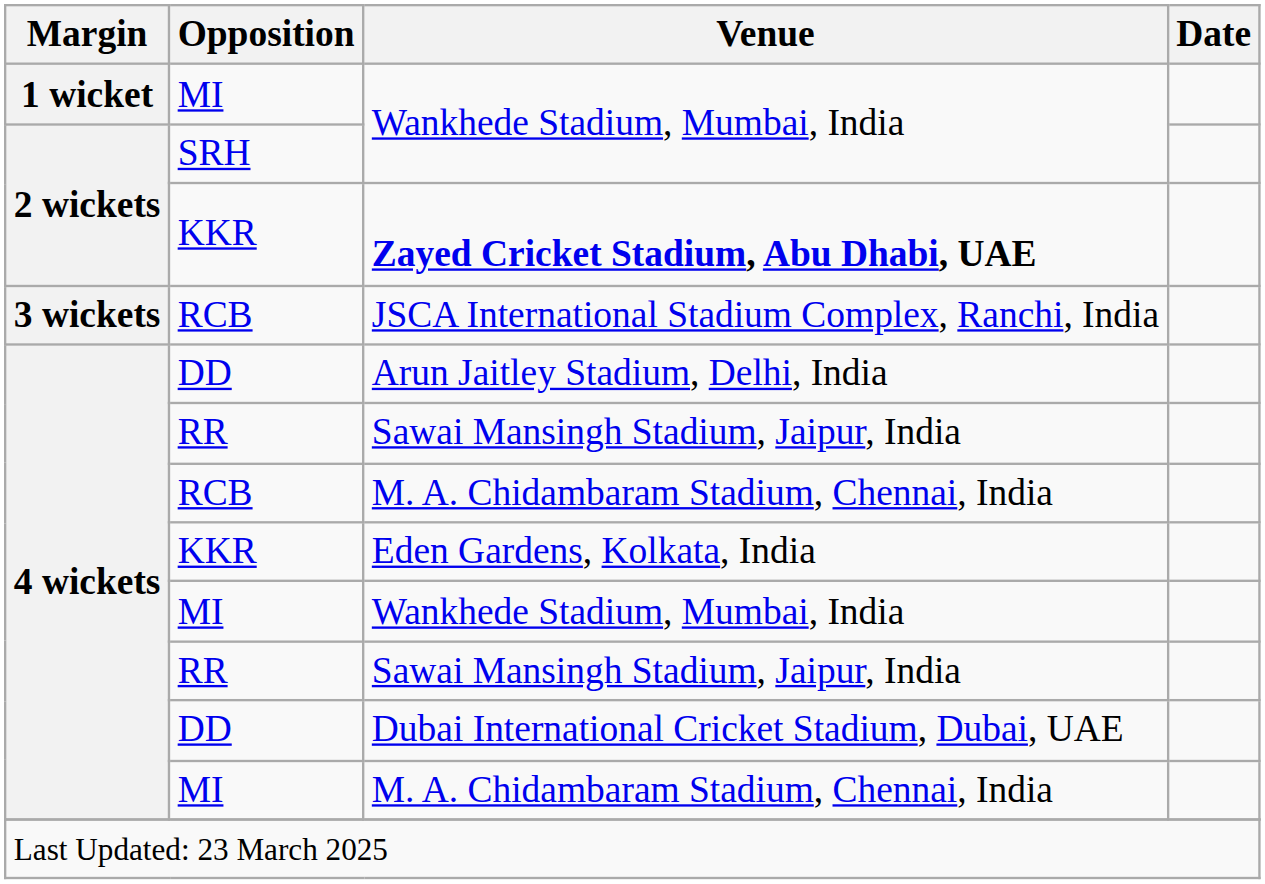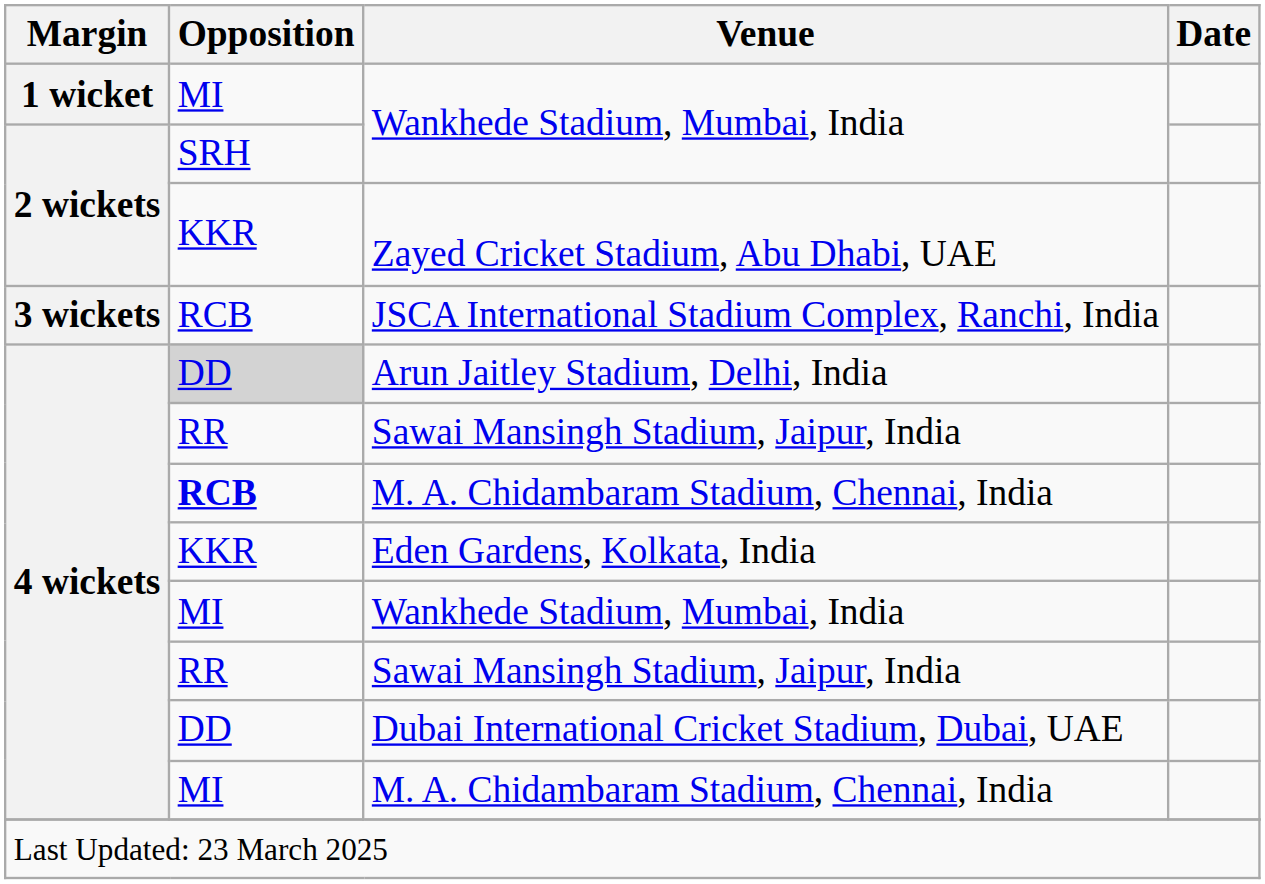(704, 254) bold -> (684, 254) normal
(205, 373) no background -> (205, 373) lightgrey background
(215, 491) normal -> (217, 491) bold
